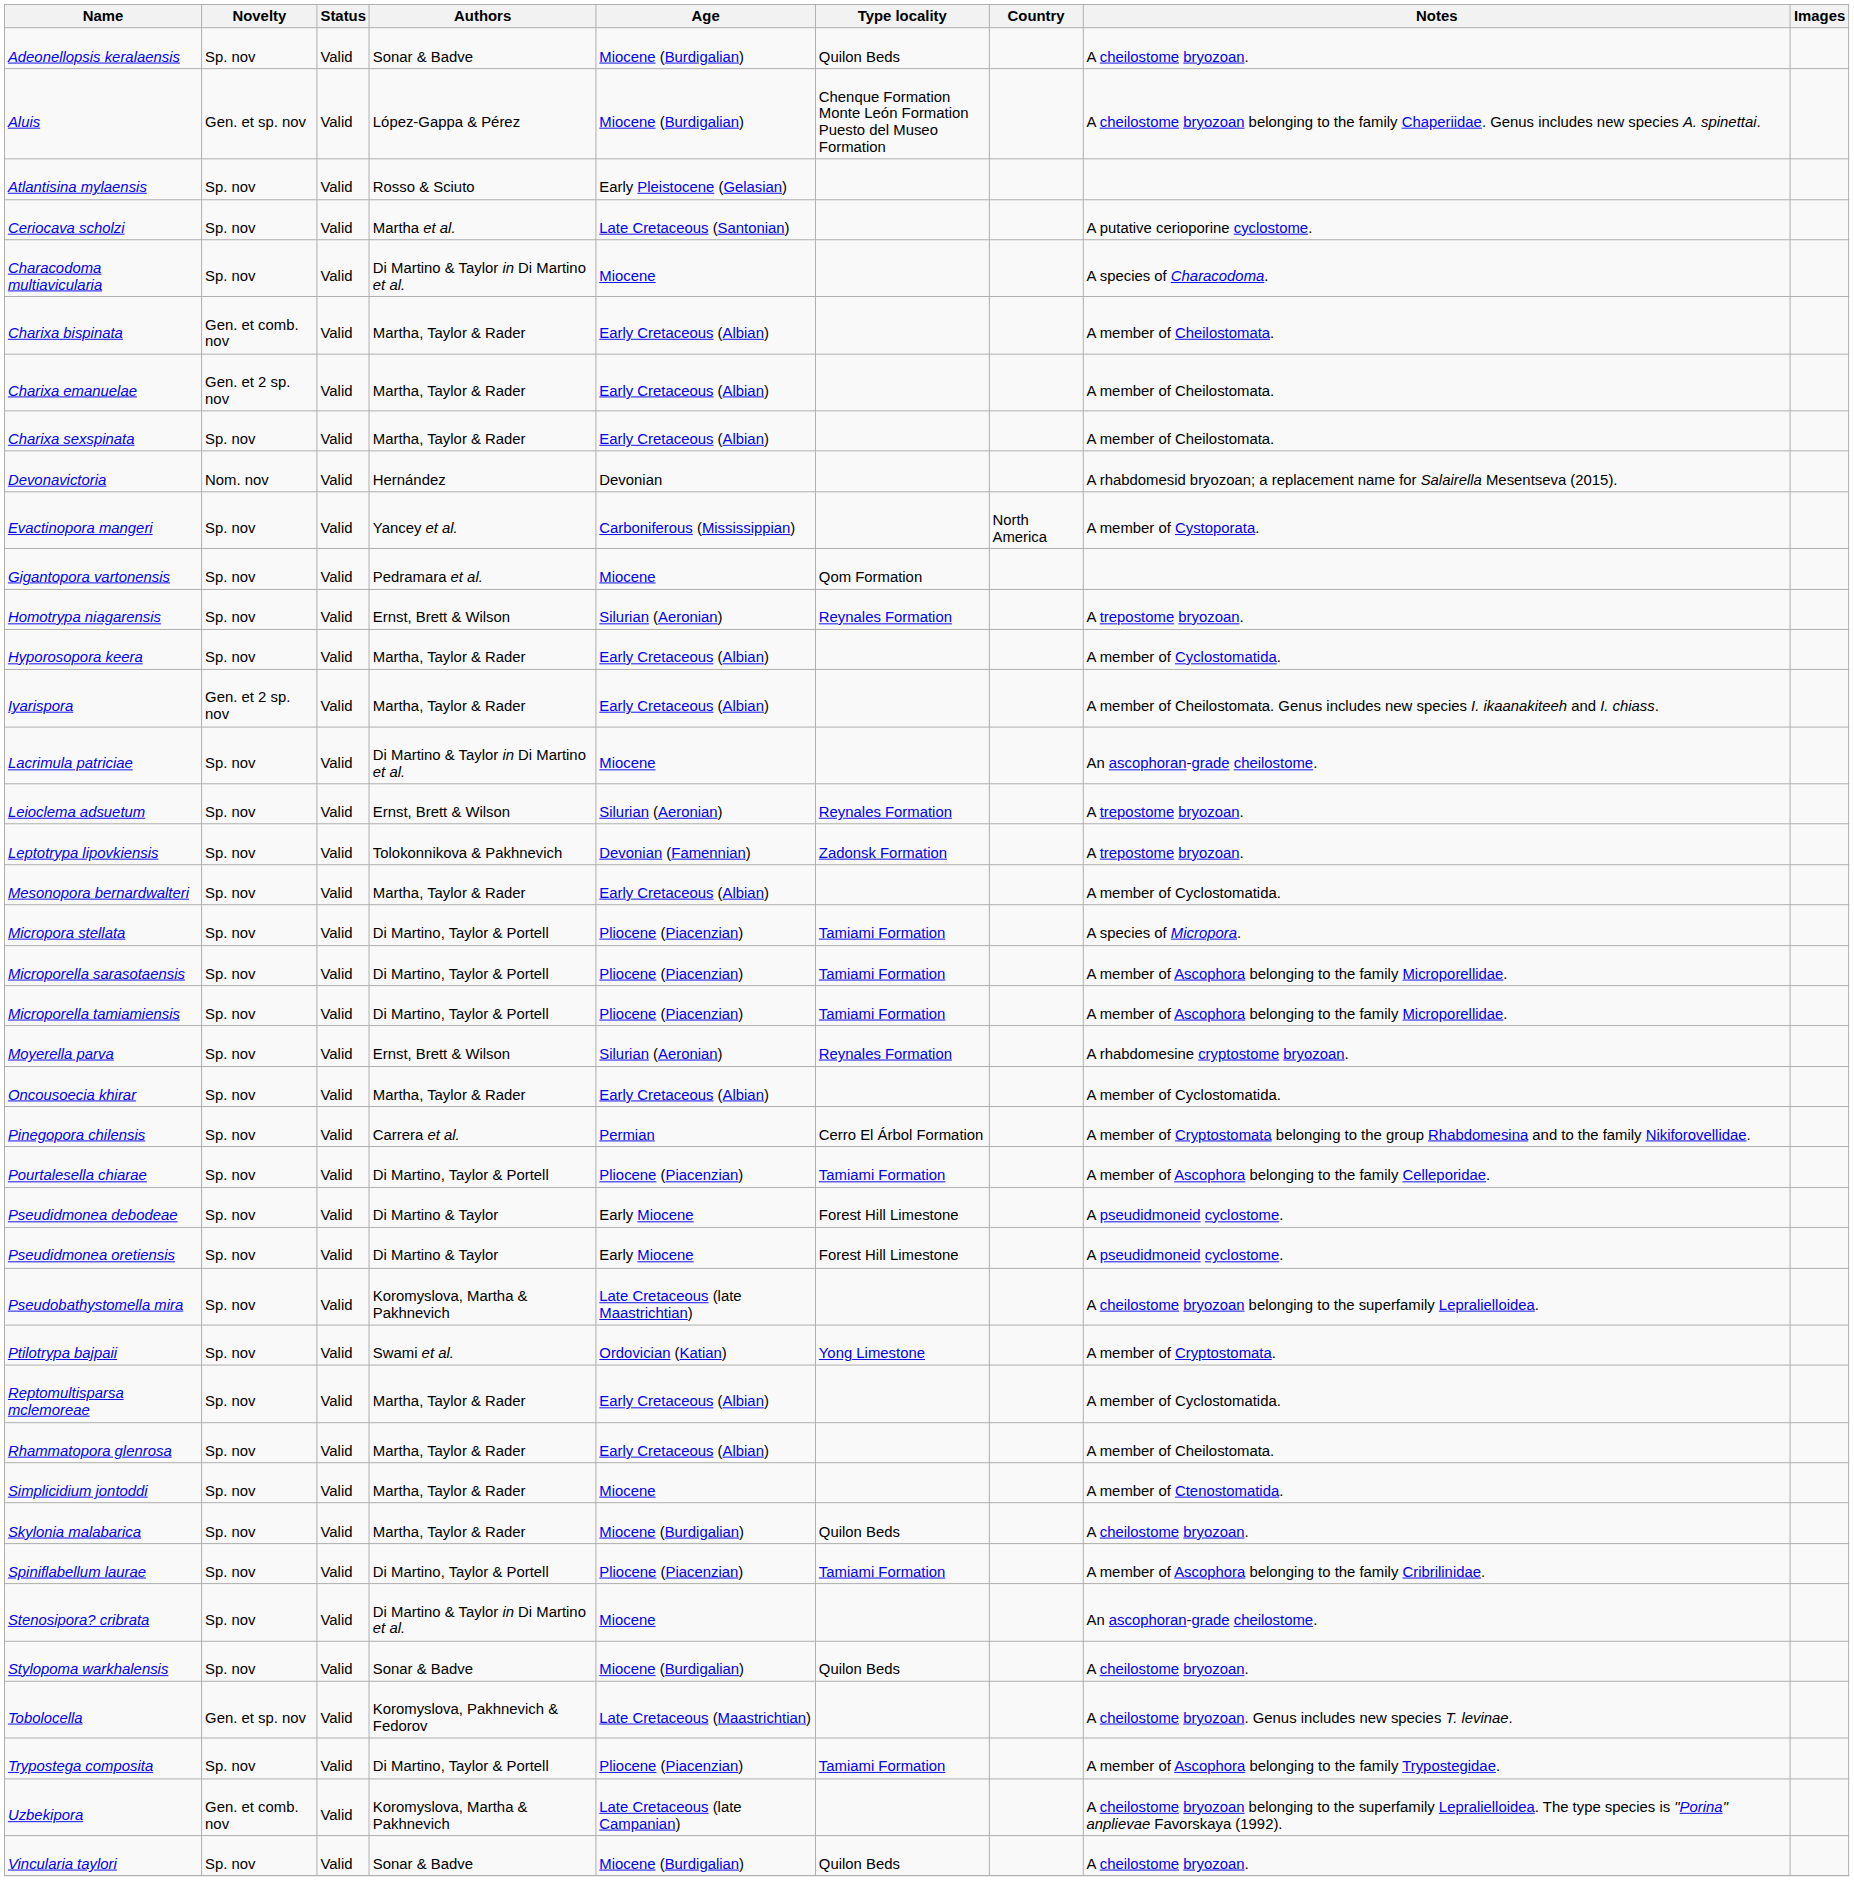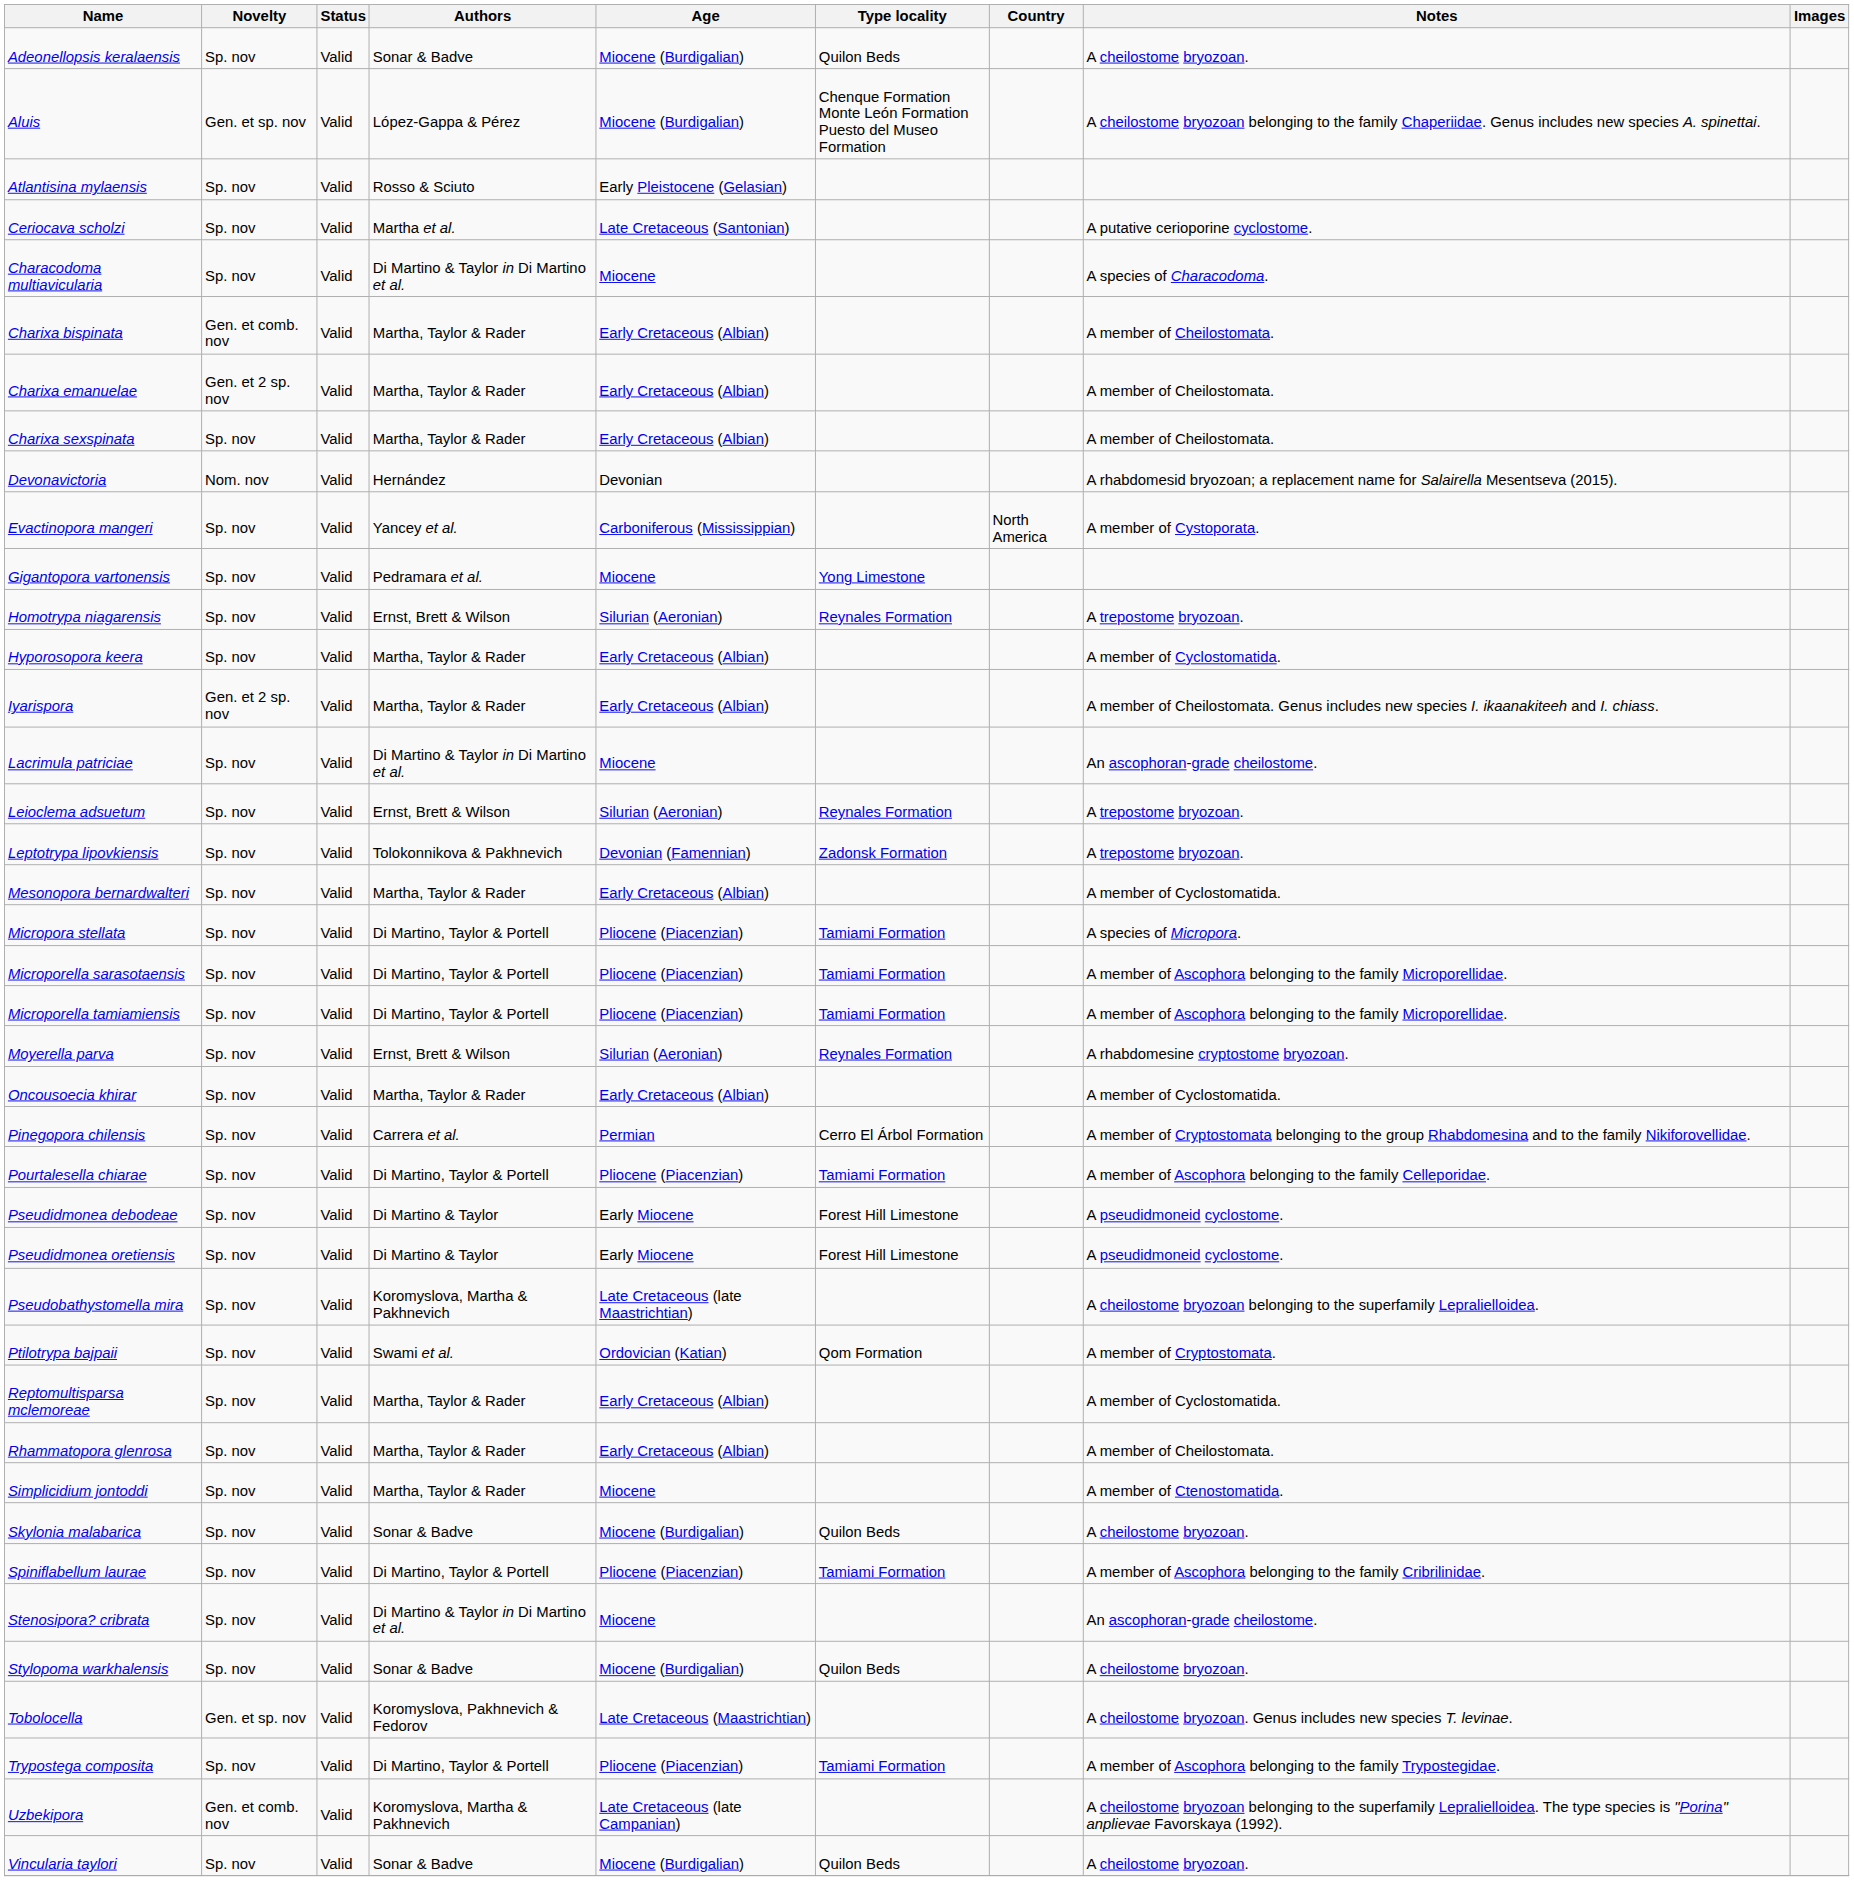(870, 577) Qom Formation -> (872, 577) Yong Limestone
(872, 1353) Yong Limestone -> (870, 1353) Qom Formation
(449, 1531) Martha, Taylor & Rader -> (423, 1531) Sonar & Badve
